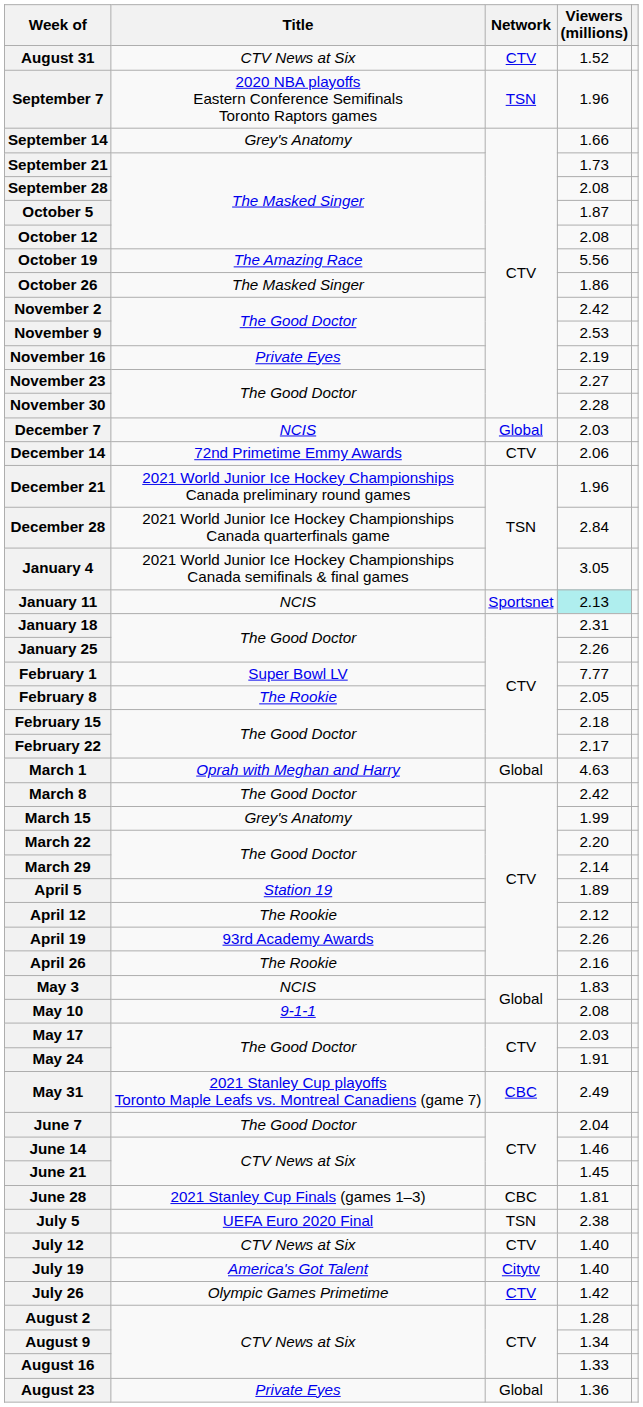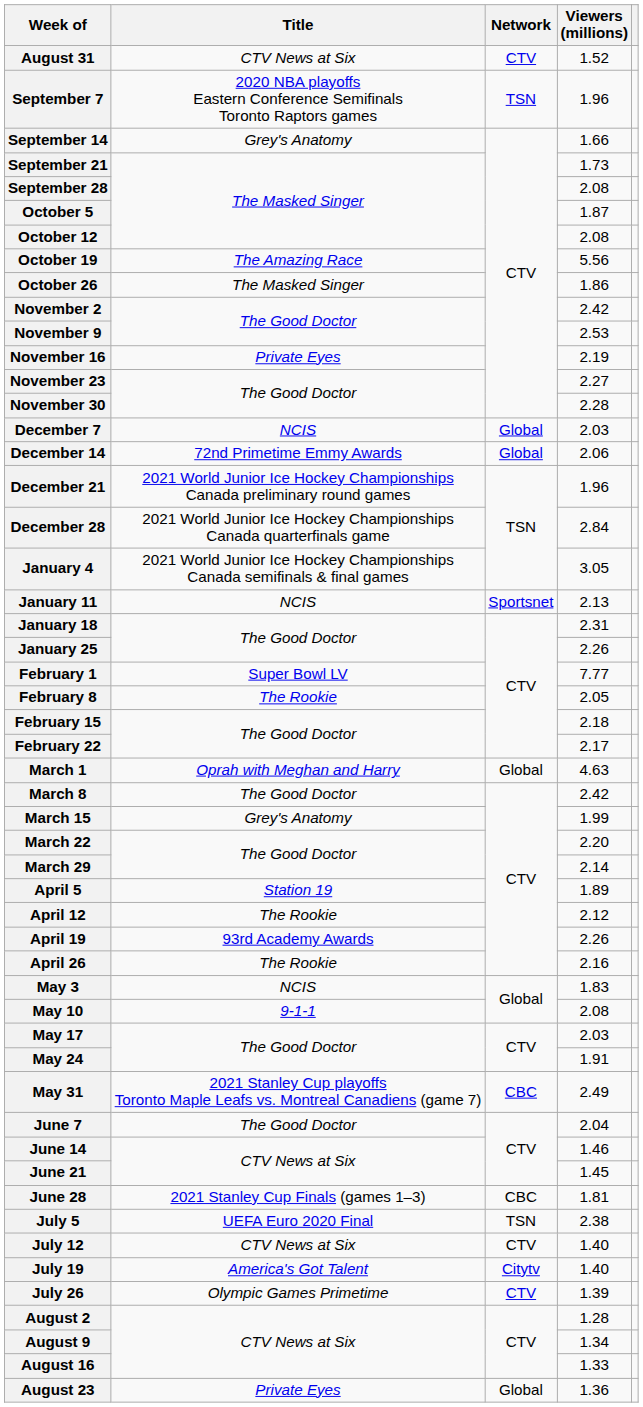(521, 453) CTV -> (521, 453) Global
(594, 601) paleturquoise background -> (594, 601) no background
(594, 1293) 1.42 -> (594, 1293) 1.39
